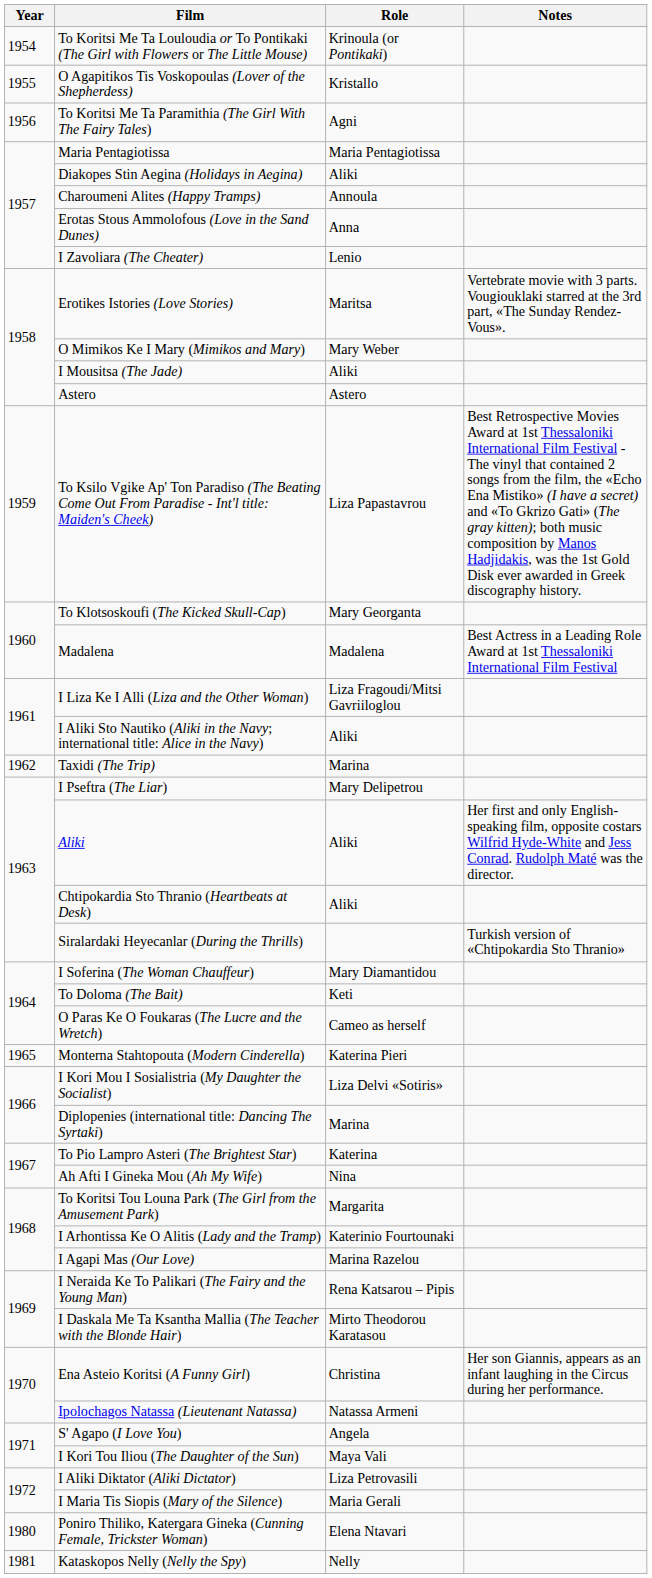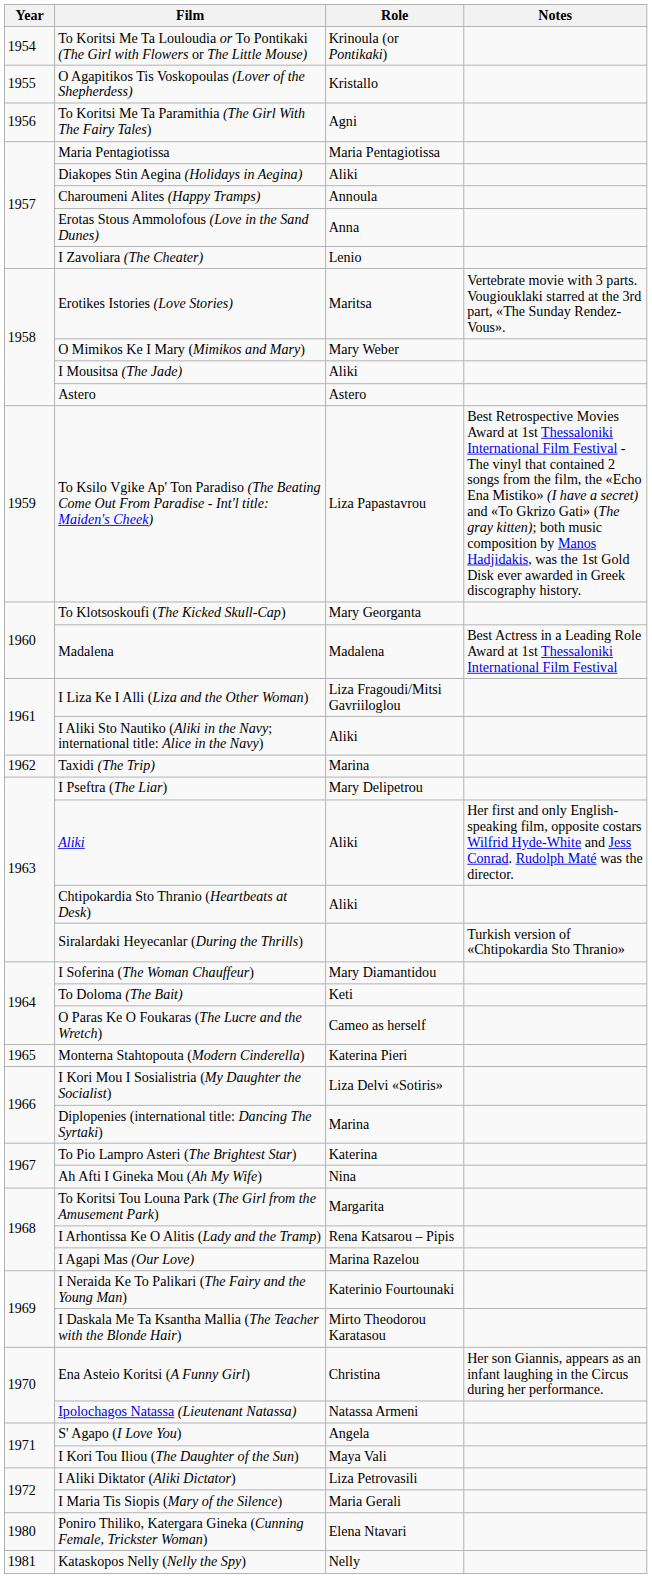(391, 1237) Katerinio Fourtounaki -> (391, 1237) Rena Katsarou – Pipis
(391, 1289) Rena Katsarou – Pipis -> (391, 1289) Katerinio Fourtounaki
